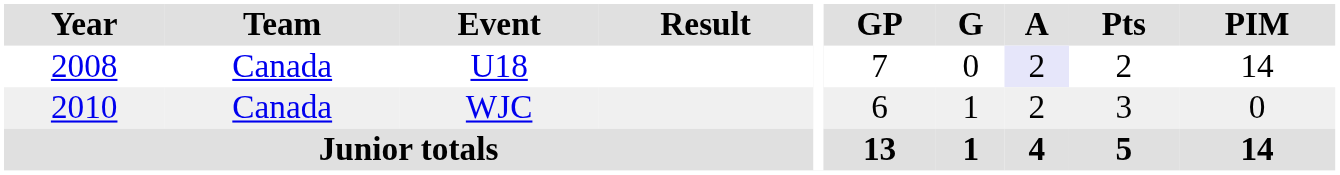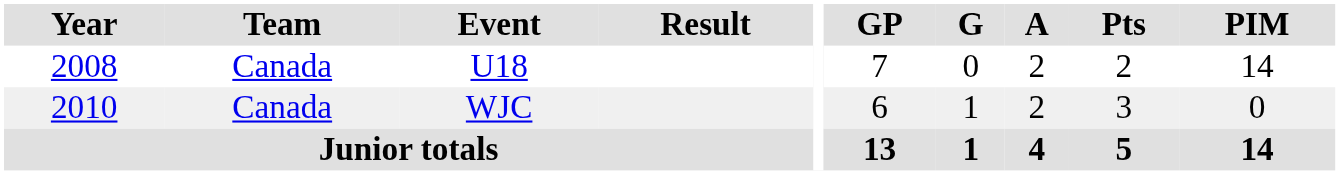(1037, 65) lavender background -> (1037, 65) no background
